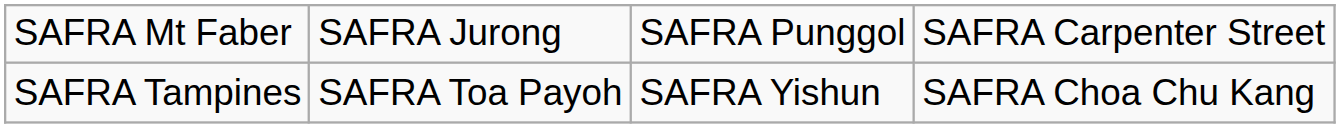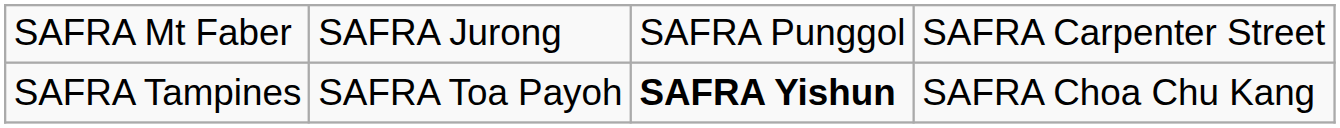(760, 92) normal -> (768, 92) bold
